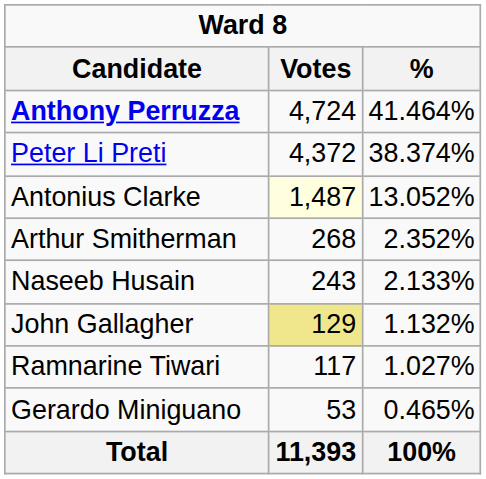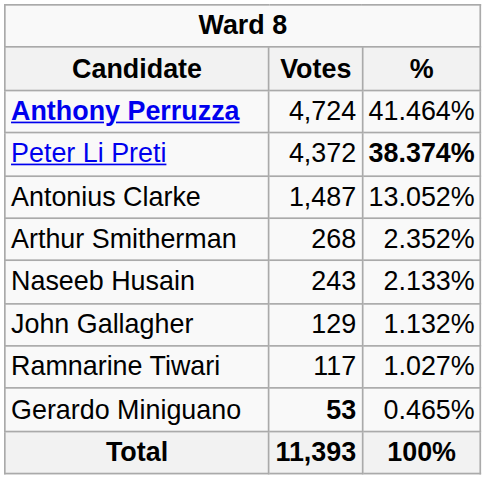(422, 153) normal -> (422, 153) bold
(323, 196) lightyellow background -> (323, 196) no background
(334, 324) khaki background -> (334, 324) no background
(341, 409) normal -> (341, 409) bold
